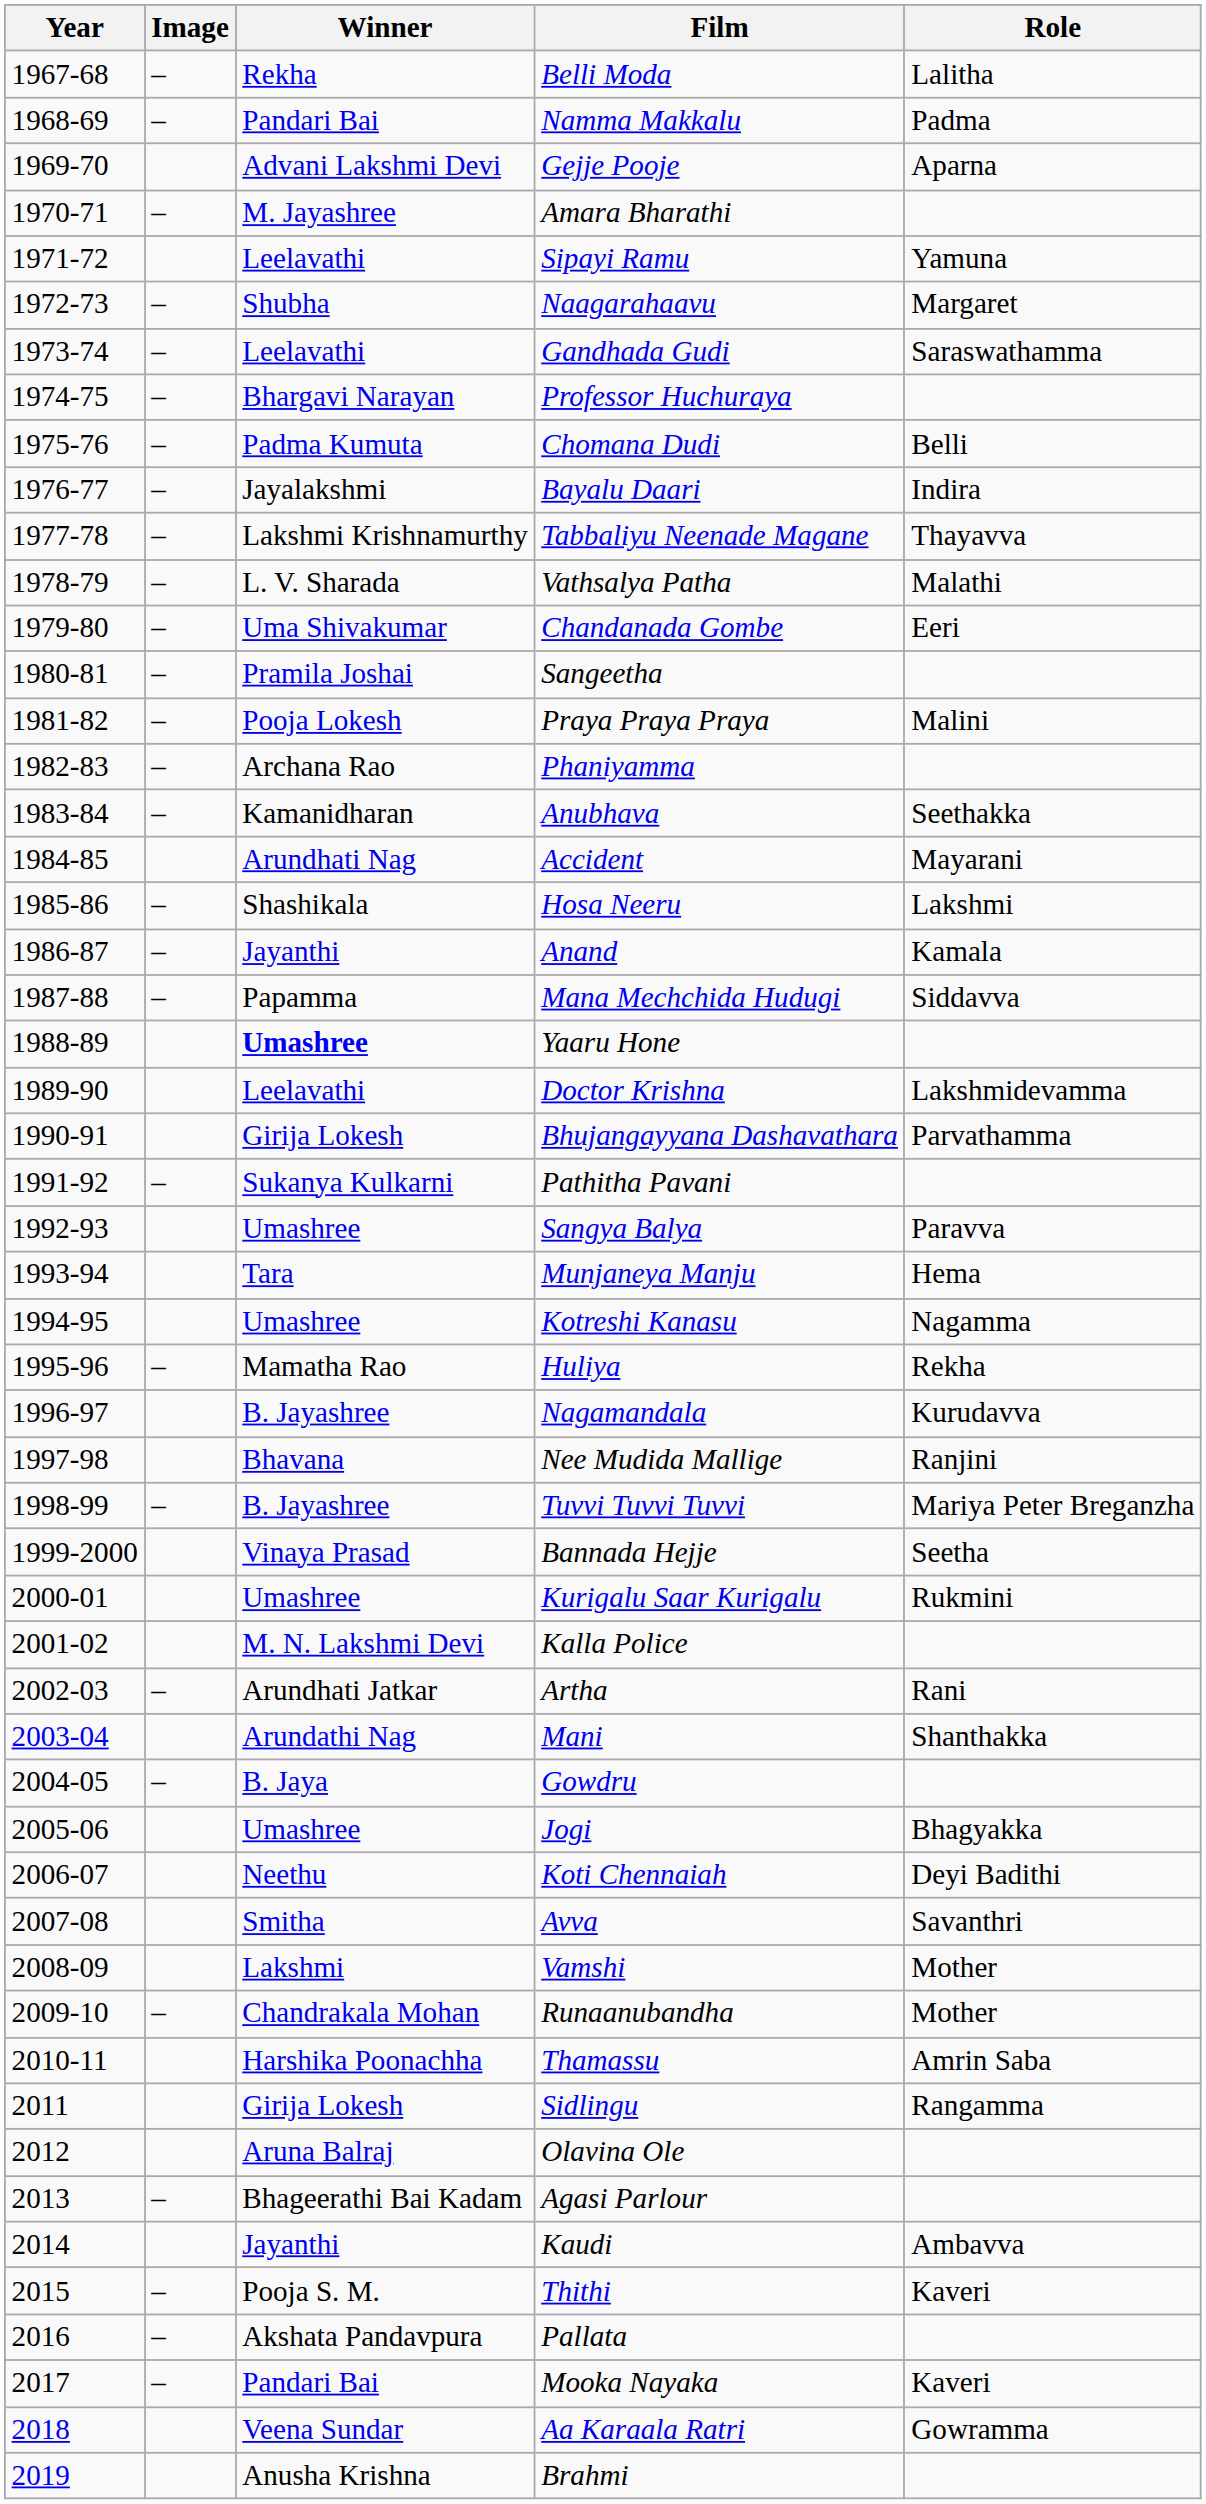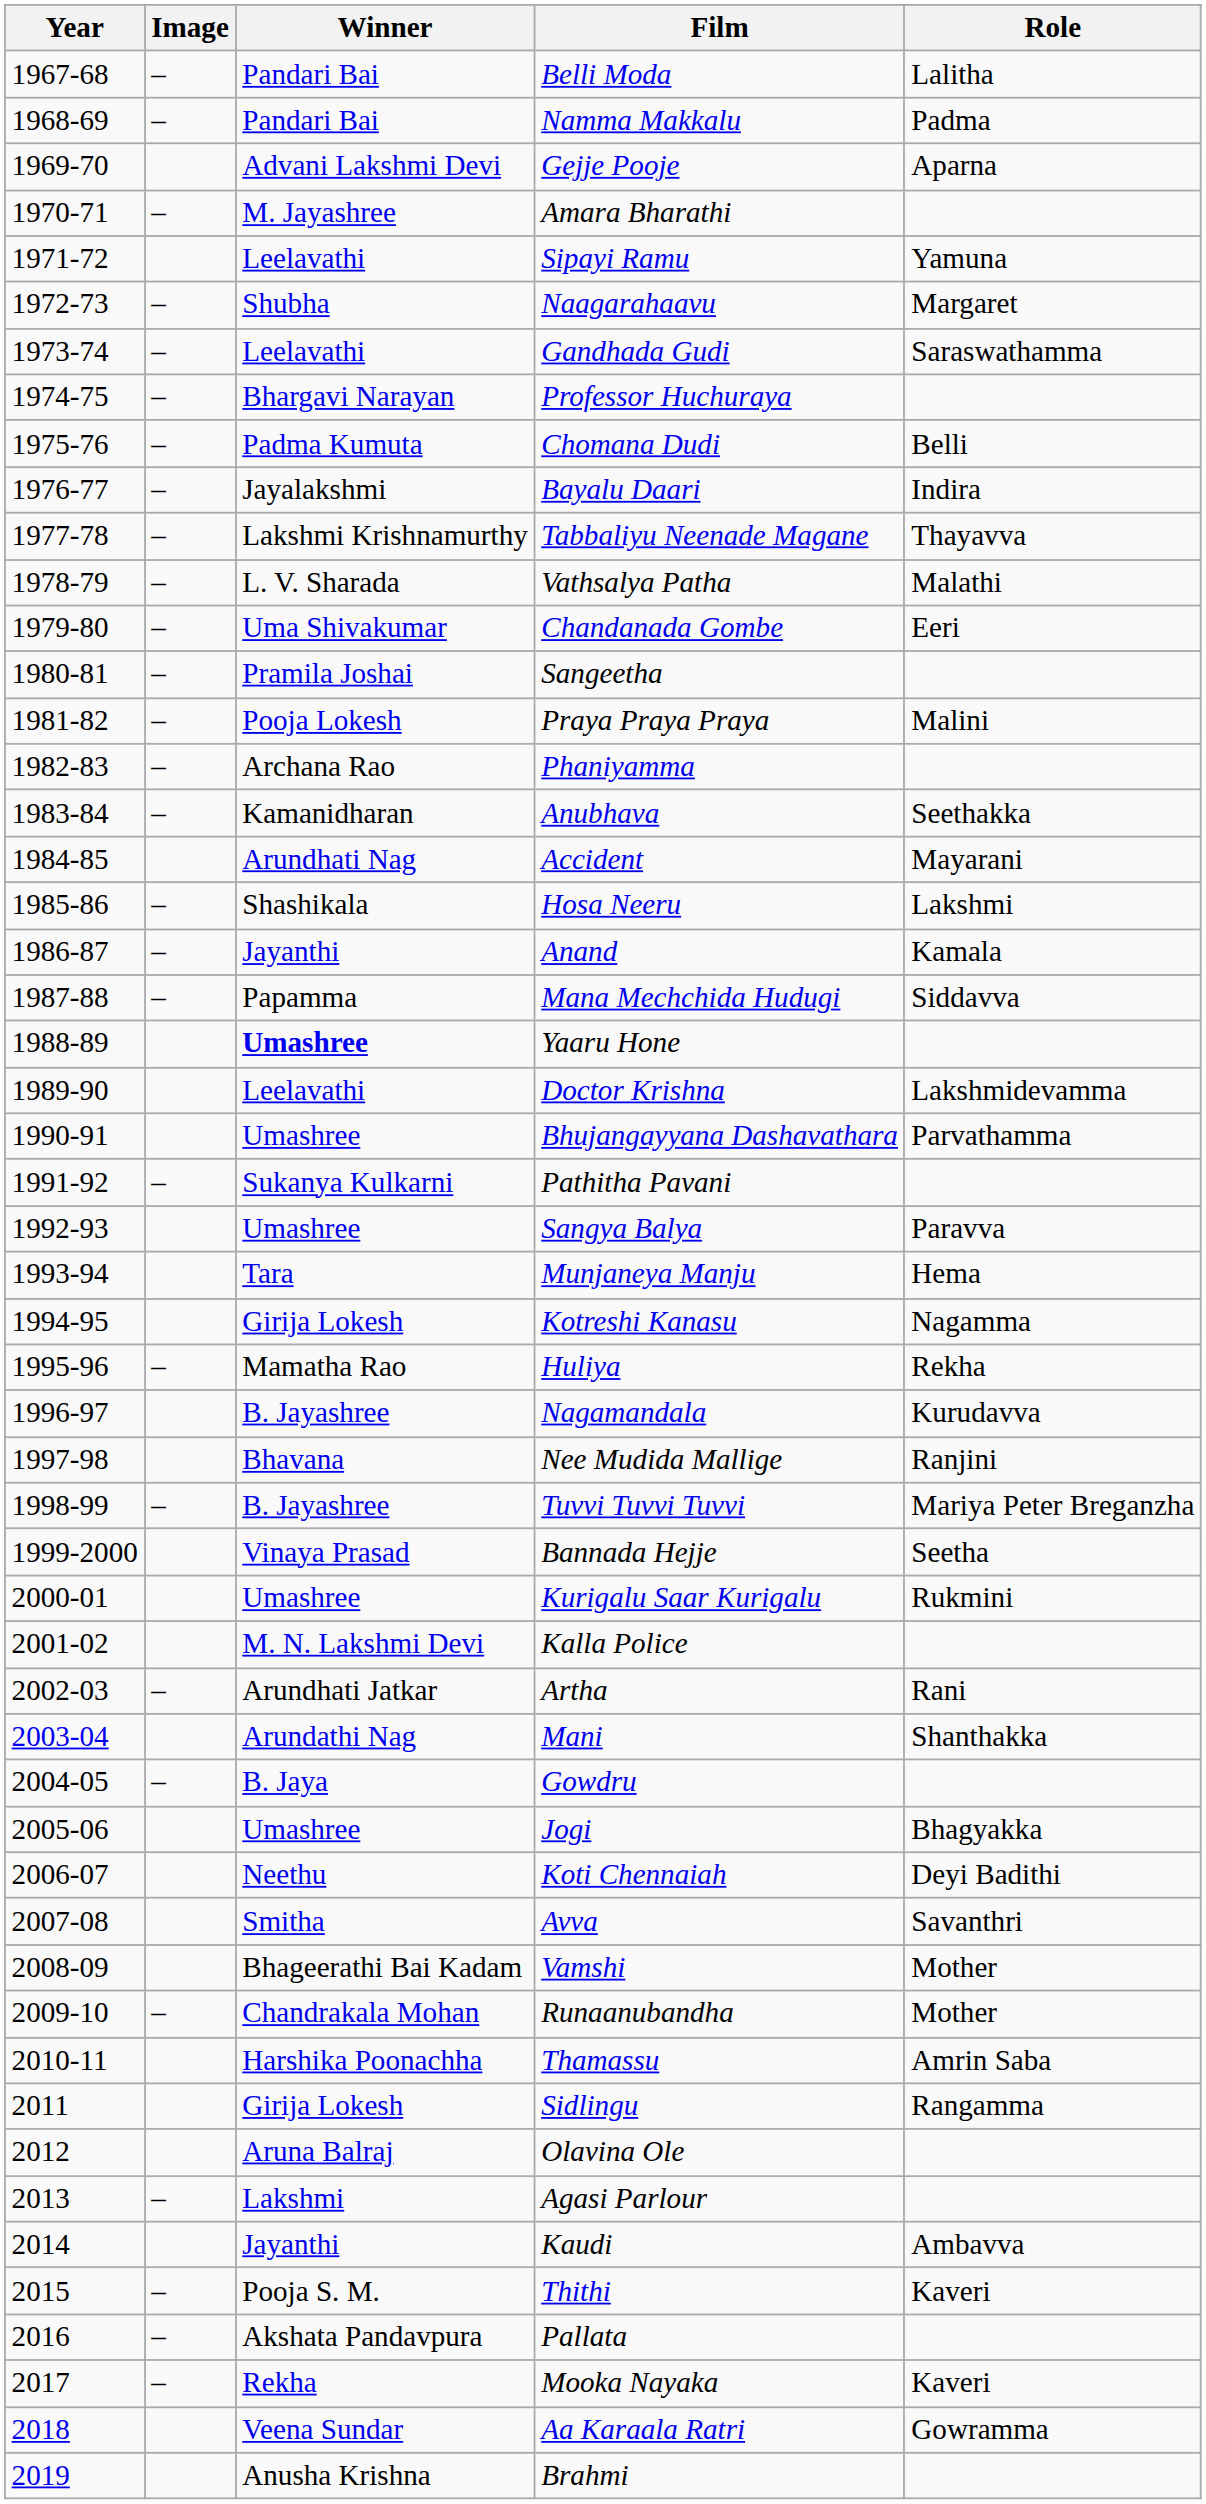(279, 73) Rekha -> (311, 73) Pandari Bai
(323, 1135) Girija Lokesh -> (301, 1135) Umashree
(301, 1320) Umashree -> (323, 1320) Girija Lokesh
(293, 1967) Lakshmi -> (382, 1967) Bhageerathi Bai Kadam
(382, 2198) Bhageerathi Bai Kadam -> (293, 2198) Lakshmi
(311, 2382) Pandari Bai -> (279, 2382) Rekha
